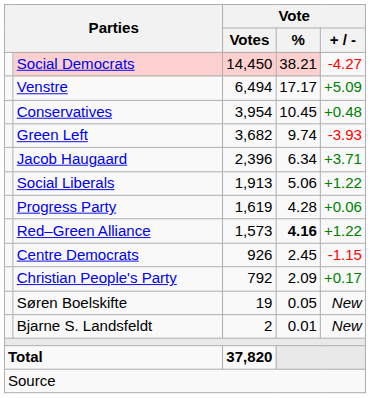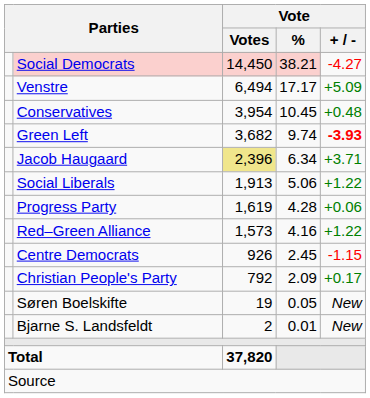(345, 135) normal -> (345, 135) bold
(254, 159) no background -> (254, 159) khaki background
(302, 231) bold -> (302, 231) normal
